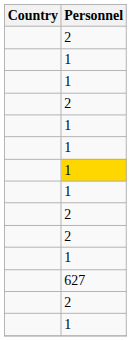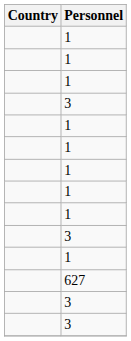(68, 37) 2 -> (68, 37) 1
(68, 103) 2 -> (68, 103) 3
(68, 170) gold background -> (68, 170) no background
(68, 214) 2 -> (68, 214) 1
(68, 236) 2 -> (68, 236) 3
(68, 302) 2 -> (68, 302) 3
(68, 324) 1 -> (68, 324) 3
